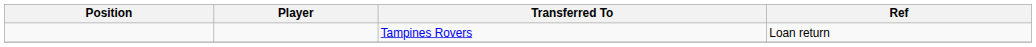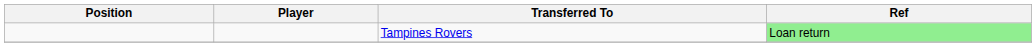(800, 32) no background -> (800, 32) lightgreen background
